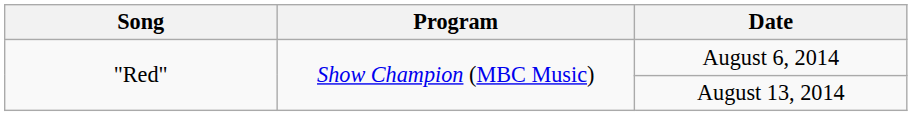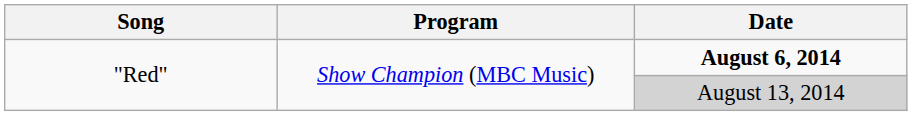(771, 57) normal -> (771, 57) bold
(771, 92) no background -> (771, 92) lightgrey background
